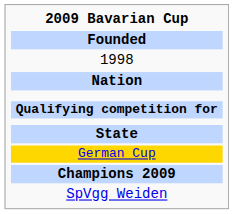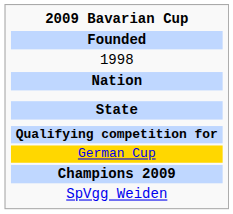(117, 109) Qualifying competition for -> (117, 110) State
(117, 134) State -> (117, 134) Qualifying competition for
